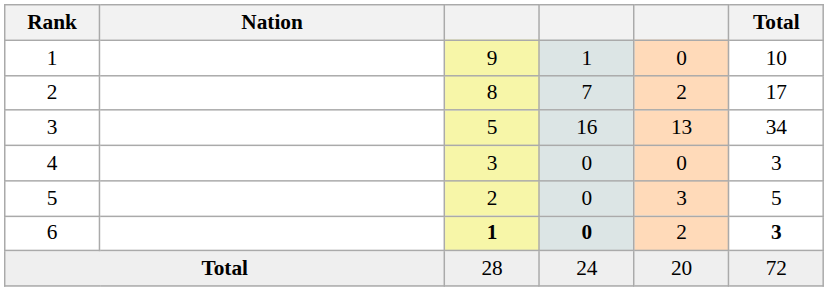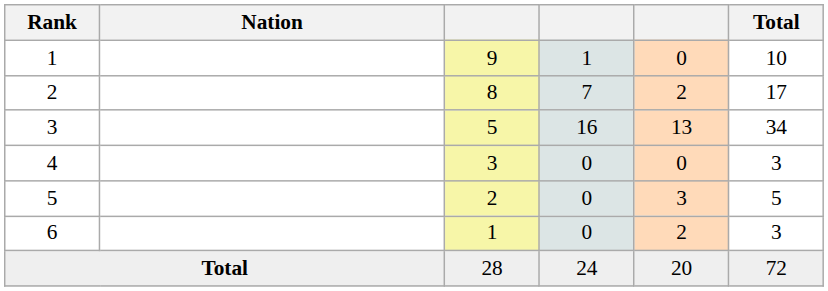(492, 233) bold -> (492, 233) normal
(587, 233) bold -> (587, 233) normal
(776, 233) bold -> (776, 233) normal
